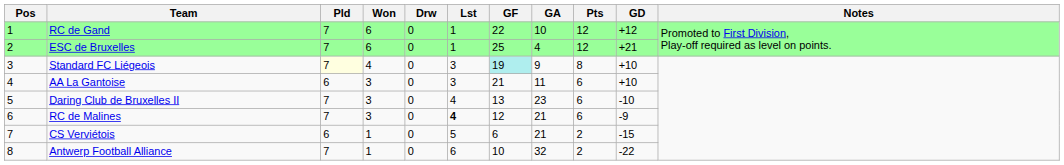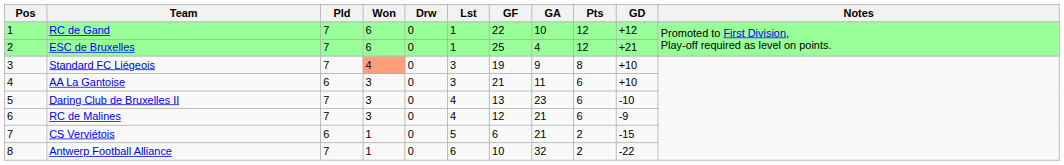(326, 65) lightyellow background -> (326, 65) no background
(369, 65) no background -> (369, 65) lightsalmon background
(498, 65) paleturquoise background -> (498, 65) no background
(453, 117) bold -> (453, 117) normal
